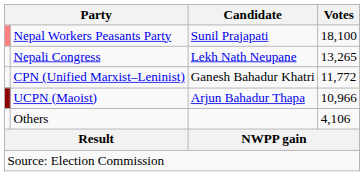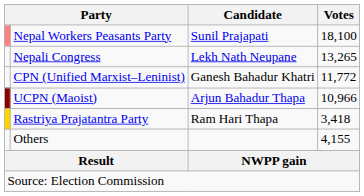+ row: (81, 118)
(335, 118) 4,106 -> (335, 139) 4,155
